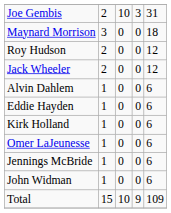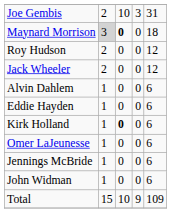(104, 32) no background -> (104, 32) lightgrey background
(121, 32) normal -> (121, 32) bold
(121, 124) normal -> (121, 124) bold
